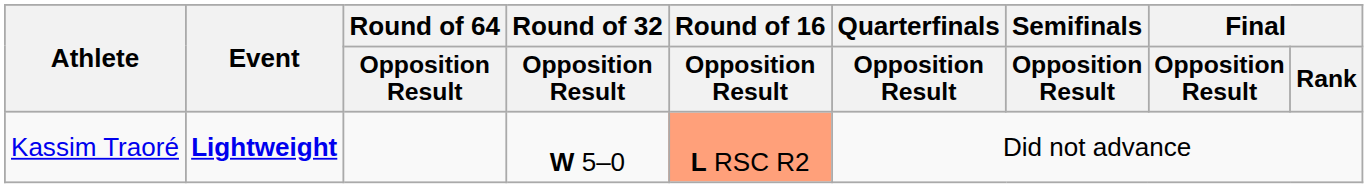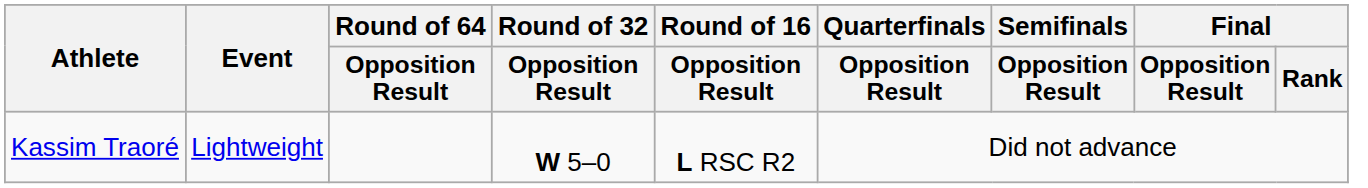(264, 148) bold -> (257, 148) normal
(750, 162) lightsalmon background -> (736, 162) no background
